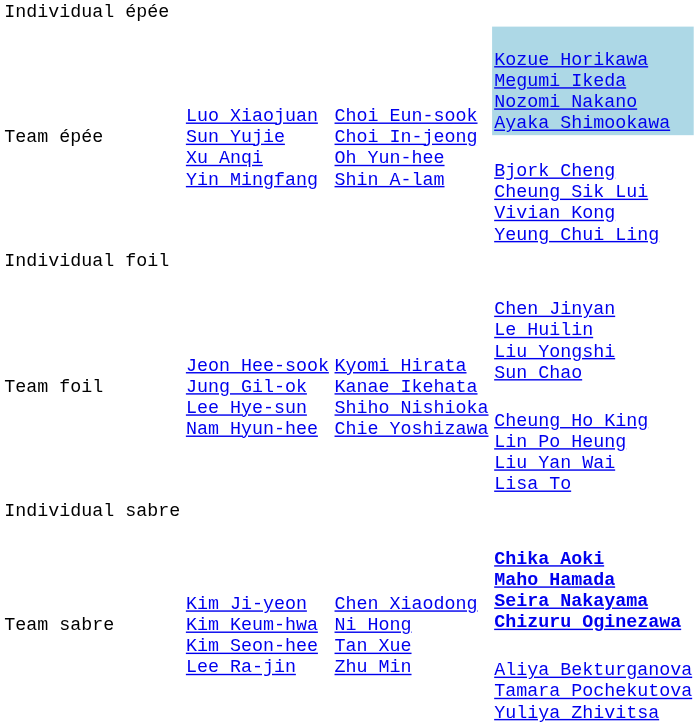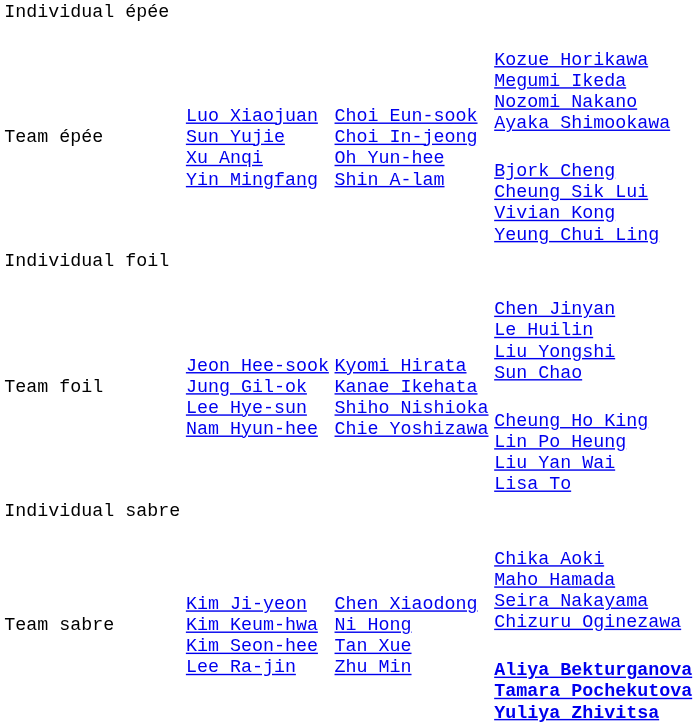(582, 91) lightblue background -> (582, 91) no background
(588, 591) bold -> (588, 591) normal
(593, 691) normal -> (593, 691) bold
